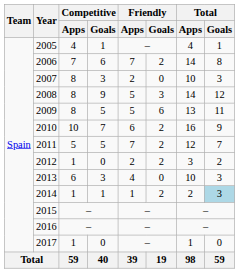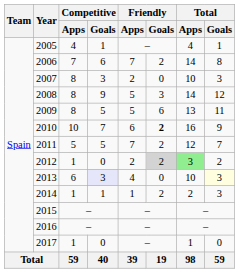(161, 128) normal -> (161, 128) bold
(161, 161) no background -> (161, 161) lightgrey background
(190, 161) no background -> (190, 161) lightgreen background
(103, 177) no background -> (103, 177) lavender background
(219, 177) no background -> (219, 177) lightyellow background
(219, 194) lightblue background -> (219, 194) no background
